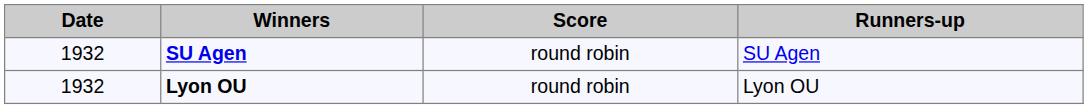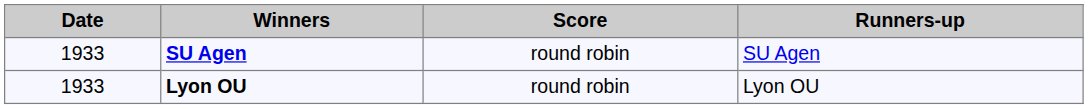(83, 53) 1932 -> (83, 53) 1933
(83, 86) 1932 -> (83, 86) 1933
